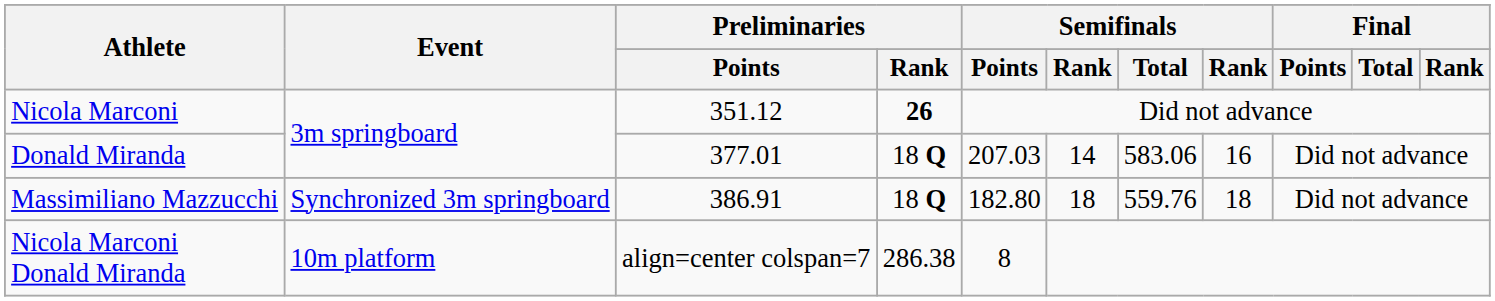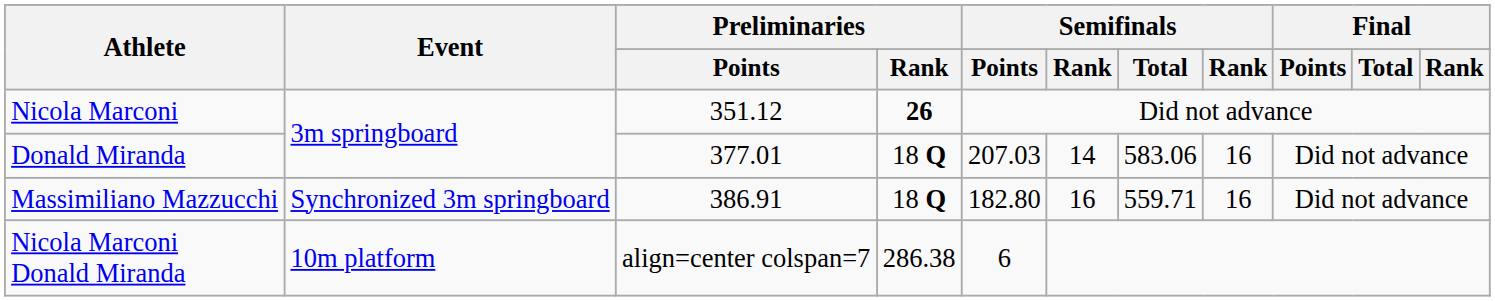(1082, 199) 18 -> (1082, 199) 16
(1160, 199) 559.76 -> (1160, 199) 559.71
(1238, 199) 18 -> (1238, 199) 16
(1004, 258) 8 -> (1004, 258) 6
